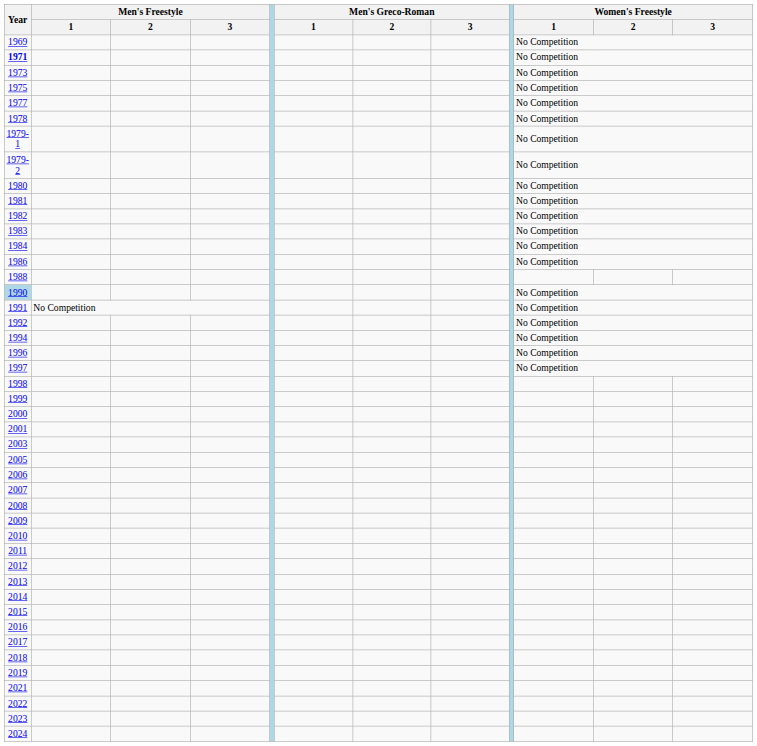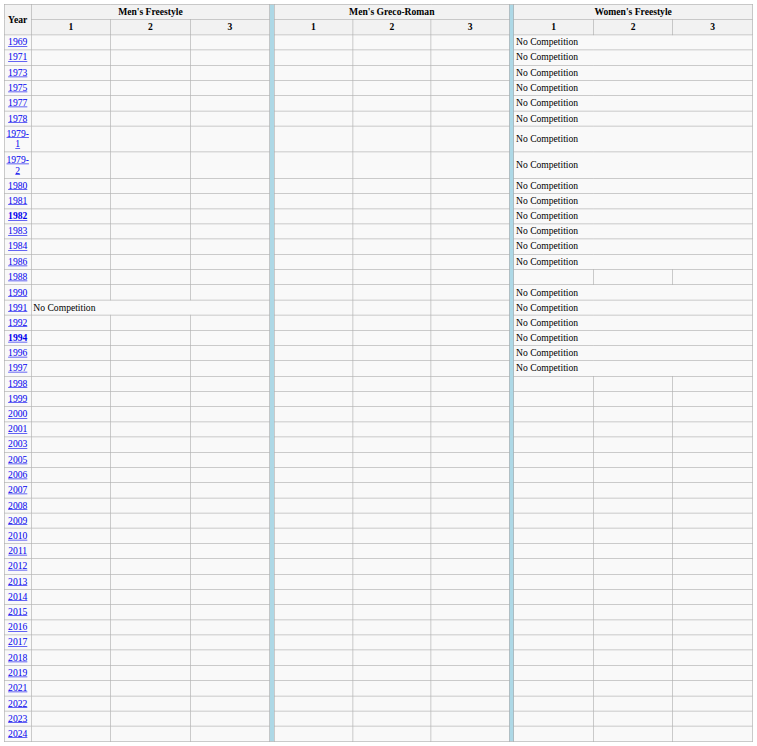(18, 57) bold -> (18, 57) normal
(18, 216) normal -> (18, 216) bold
(18, 292) lightblue background -> (18, 292) no background
(18, 338) normal -> (18, 338) bold
